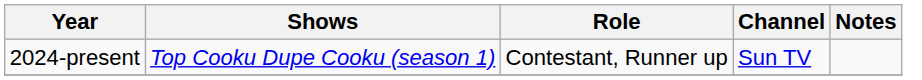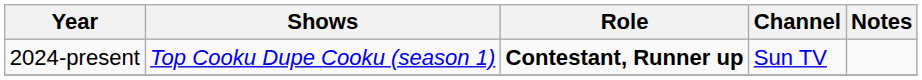(617, 57) normal -> (625, 57) bold
